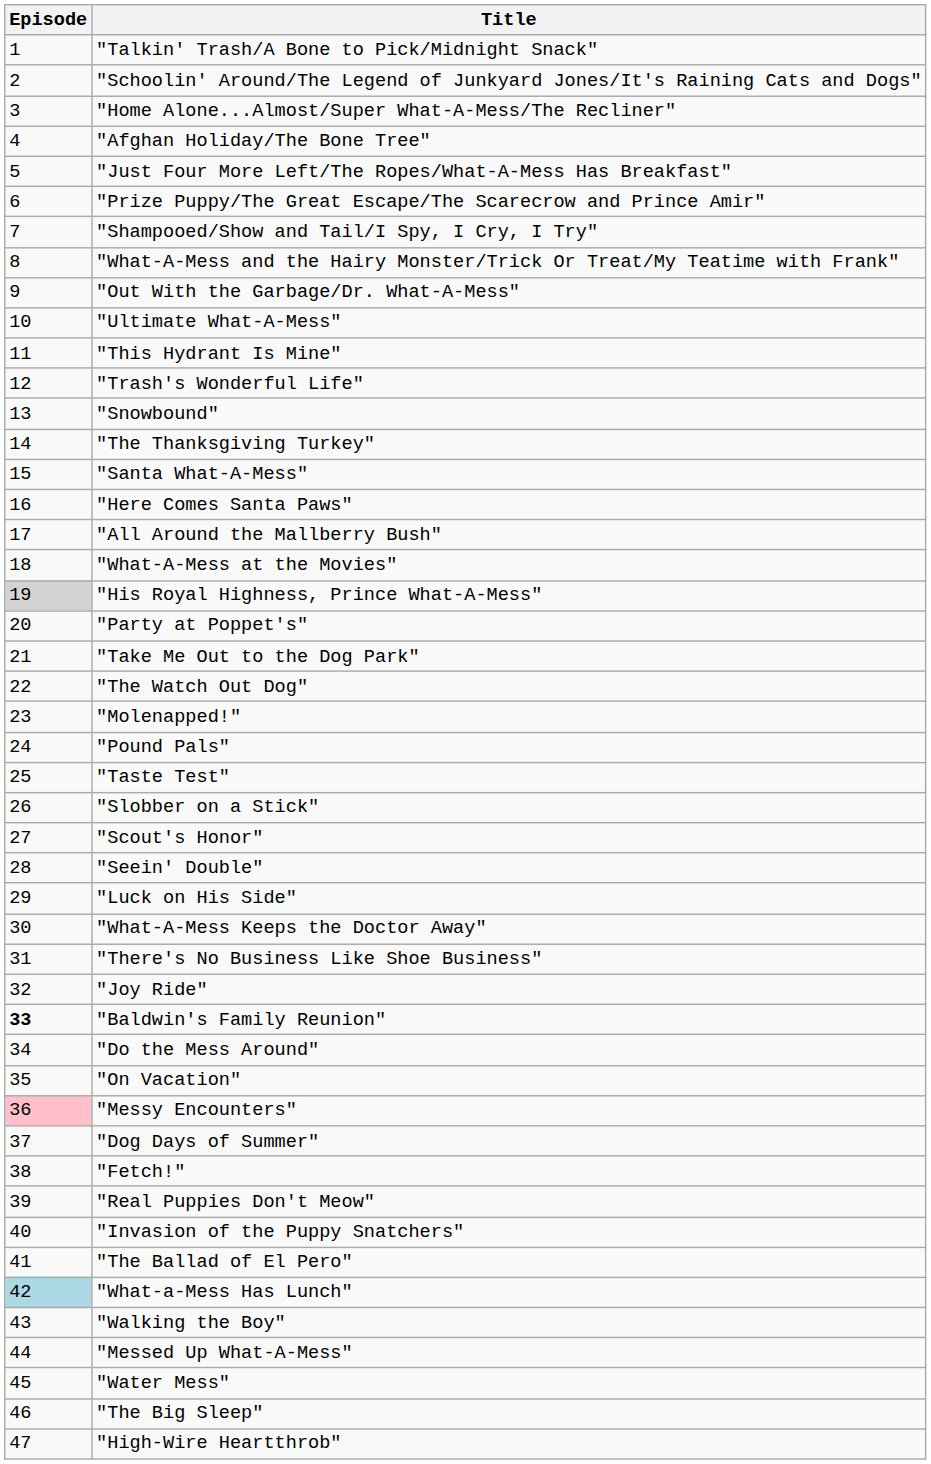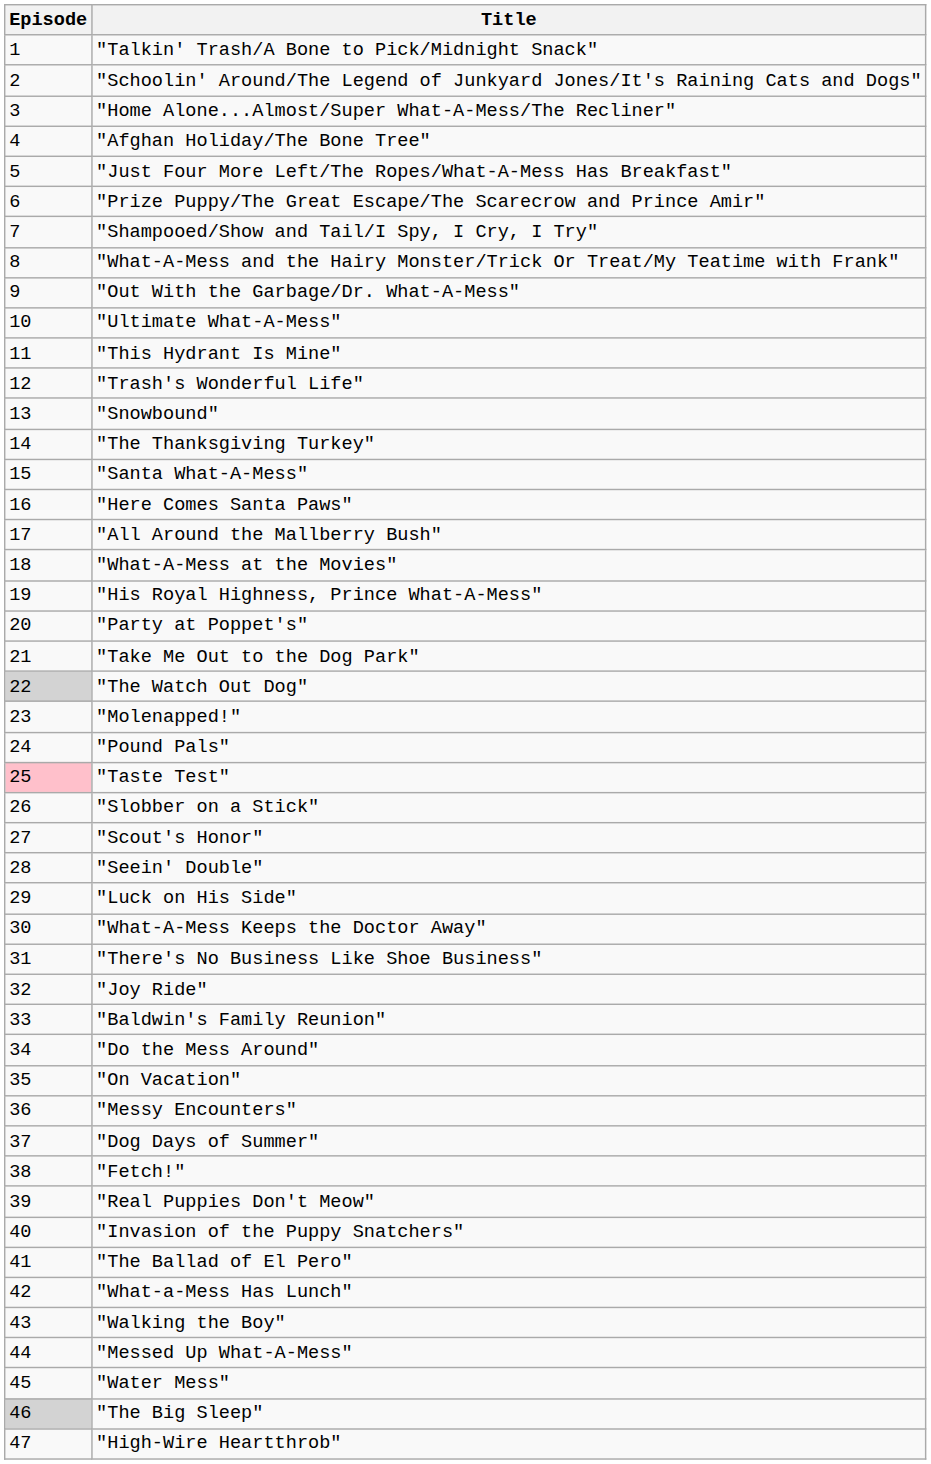(20, 596) lightgrey background -> (20, 596) no background
(20, 686) no background -> (20, 686) lightgrey background
(20, 777) no background -> (20, 777) pink background
(20, 1020) bold -> (20, 1020) normal
(20, 1111) pink background -> (20, 1111) no background
(20, 1292) lightblue background -> (20, 1292) no background
(20, 1414) no background -> (20, 1414) lightgrey background
